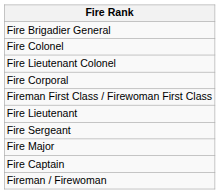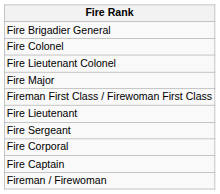(38, 80) Fire Corporal -> (31, 80) Fire Major
(31, 147) Fire Major -> (38, 147) Fire Corporal
